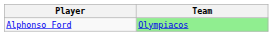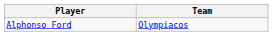(163, 25) lightgreen background -> (163, 25) no background
